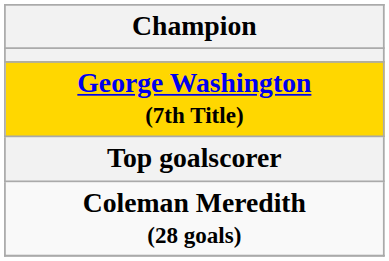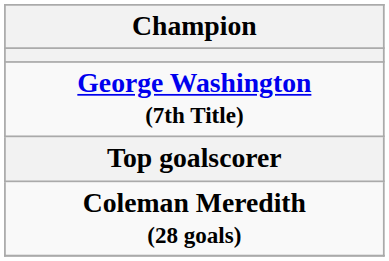(194, 98) gold background -> (194, 98) no background
